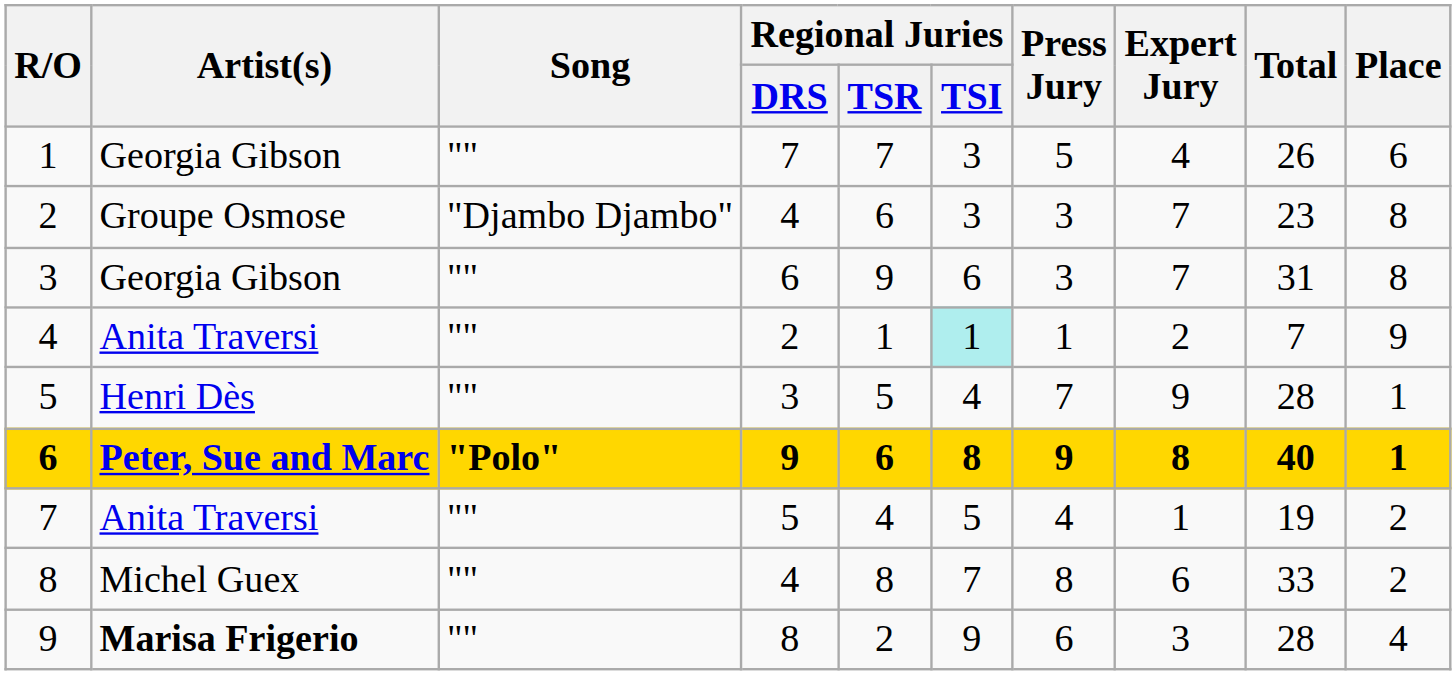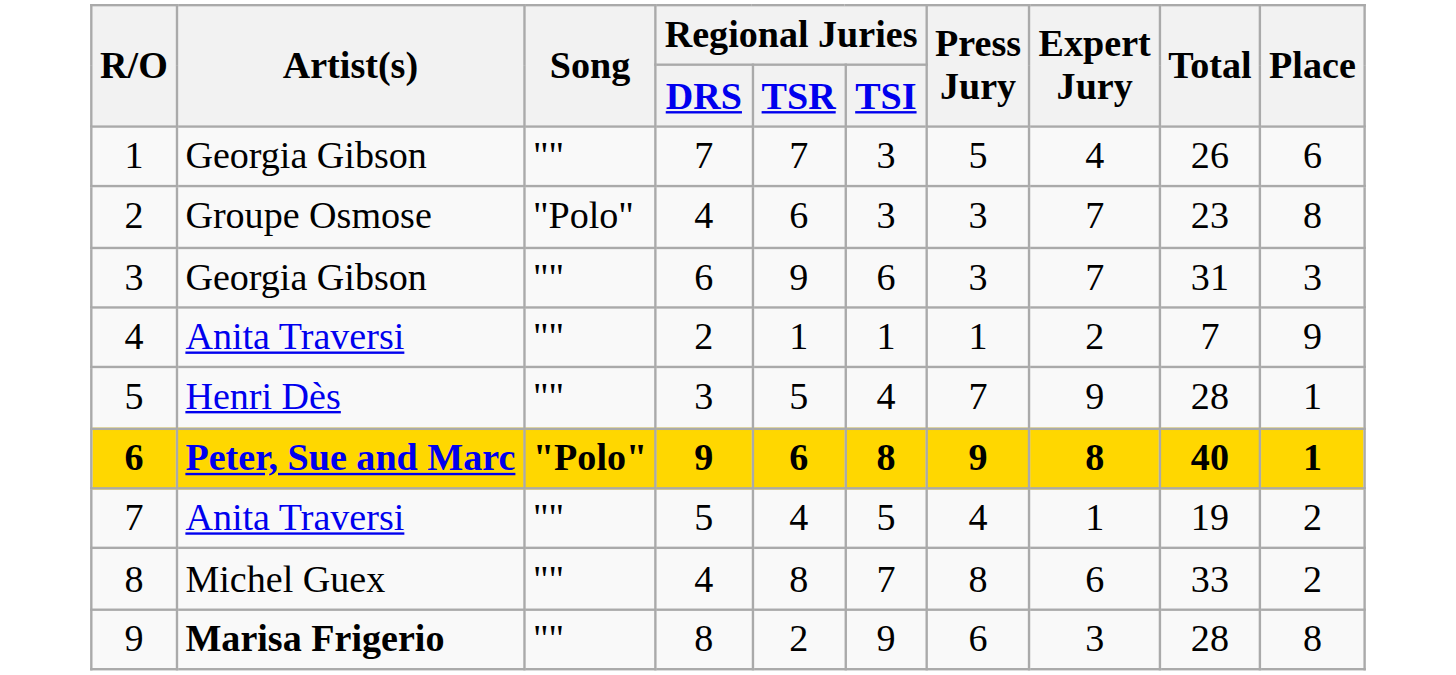(590, 215) "Djambo Djambo" -> (583, 215) "Polo"
(1398, 276) 8 -> (1312, 276) 3
(972, 336) paleturquoise background -> (886, 336) no background
(1398, 638) 4 -> (1312, 638) 8
